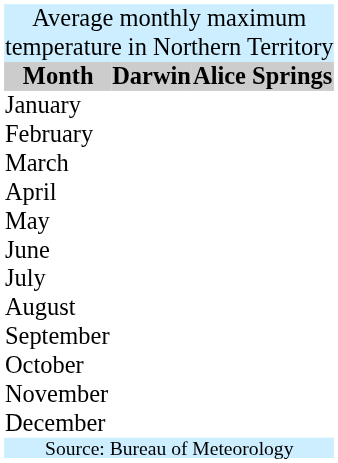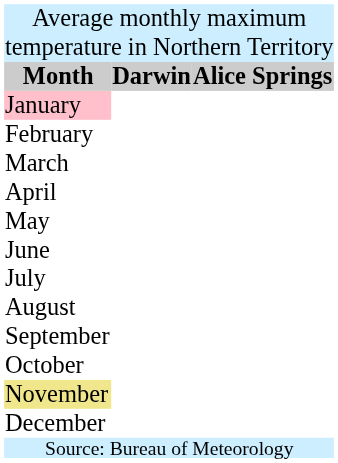(43, 104) no background -> (43, 104) pink background
(57, 393) no background -> (57, 393) khaki background
